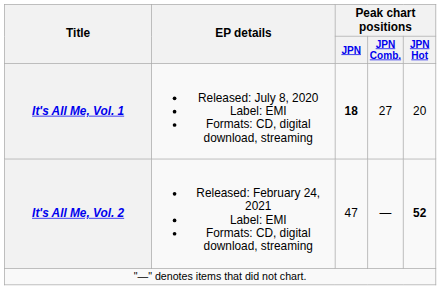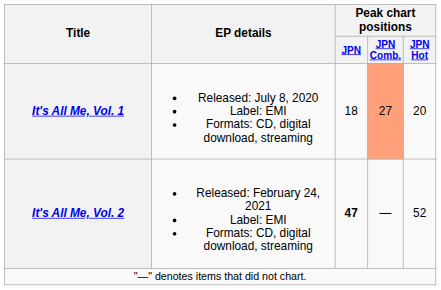(351, 111) bold -> (351, 111) normal
(385, 111) no background -> (385, 111) lightsalmon background
(351, 213) normal -> (351, 213) bold
(420, 213) bold -> (420, 213) normal
